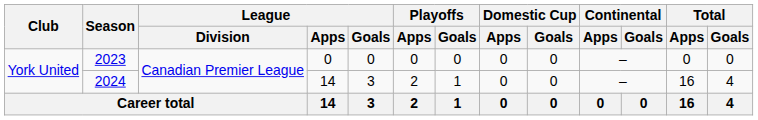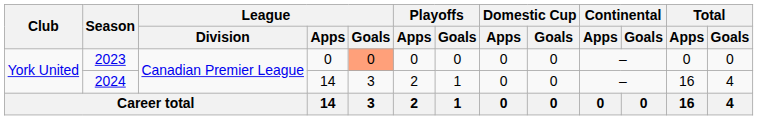(371, 59) no background -> (371, 59) lightsalmon background
